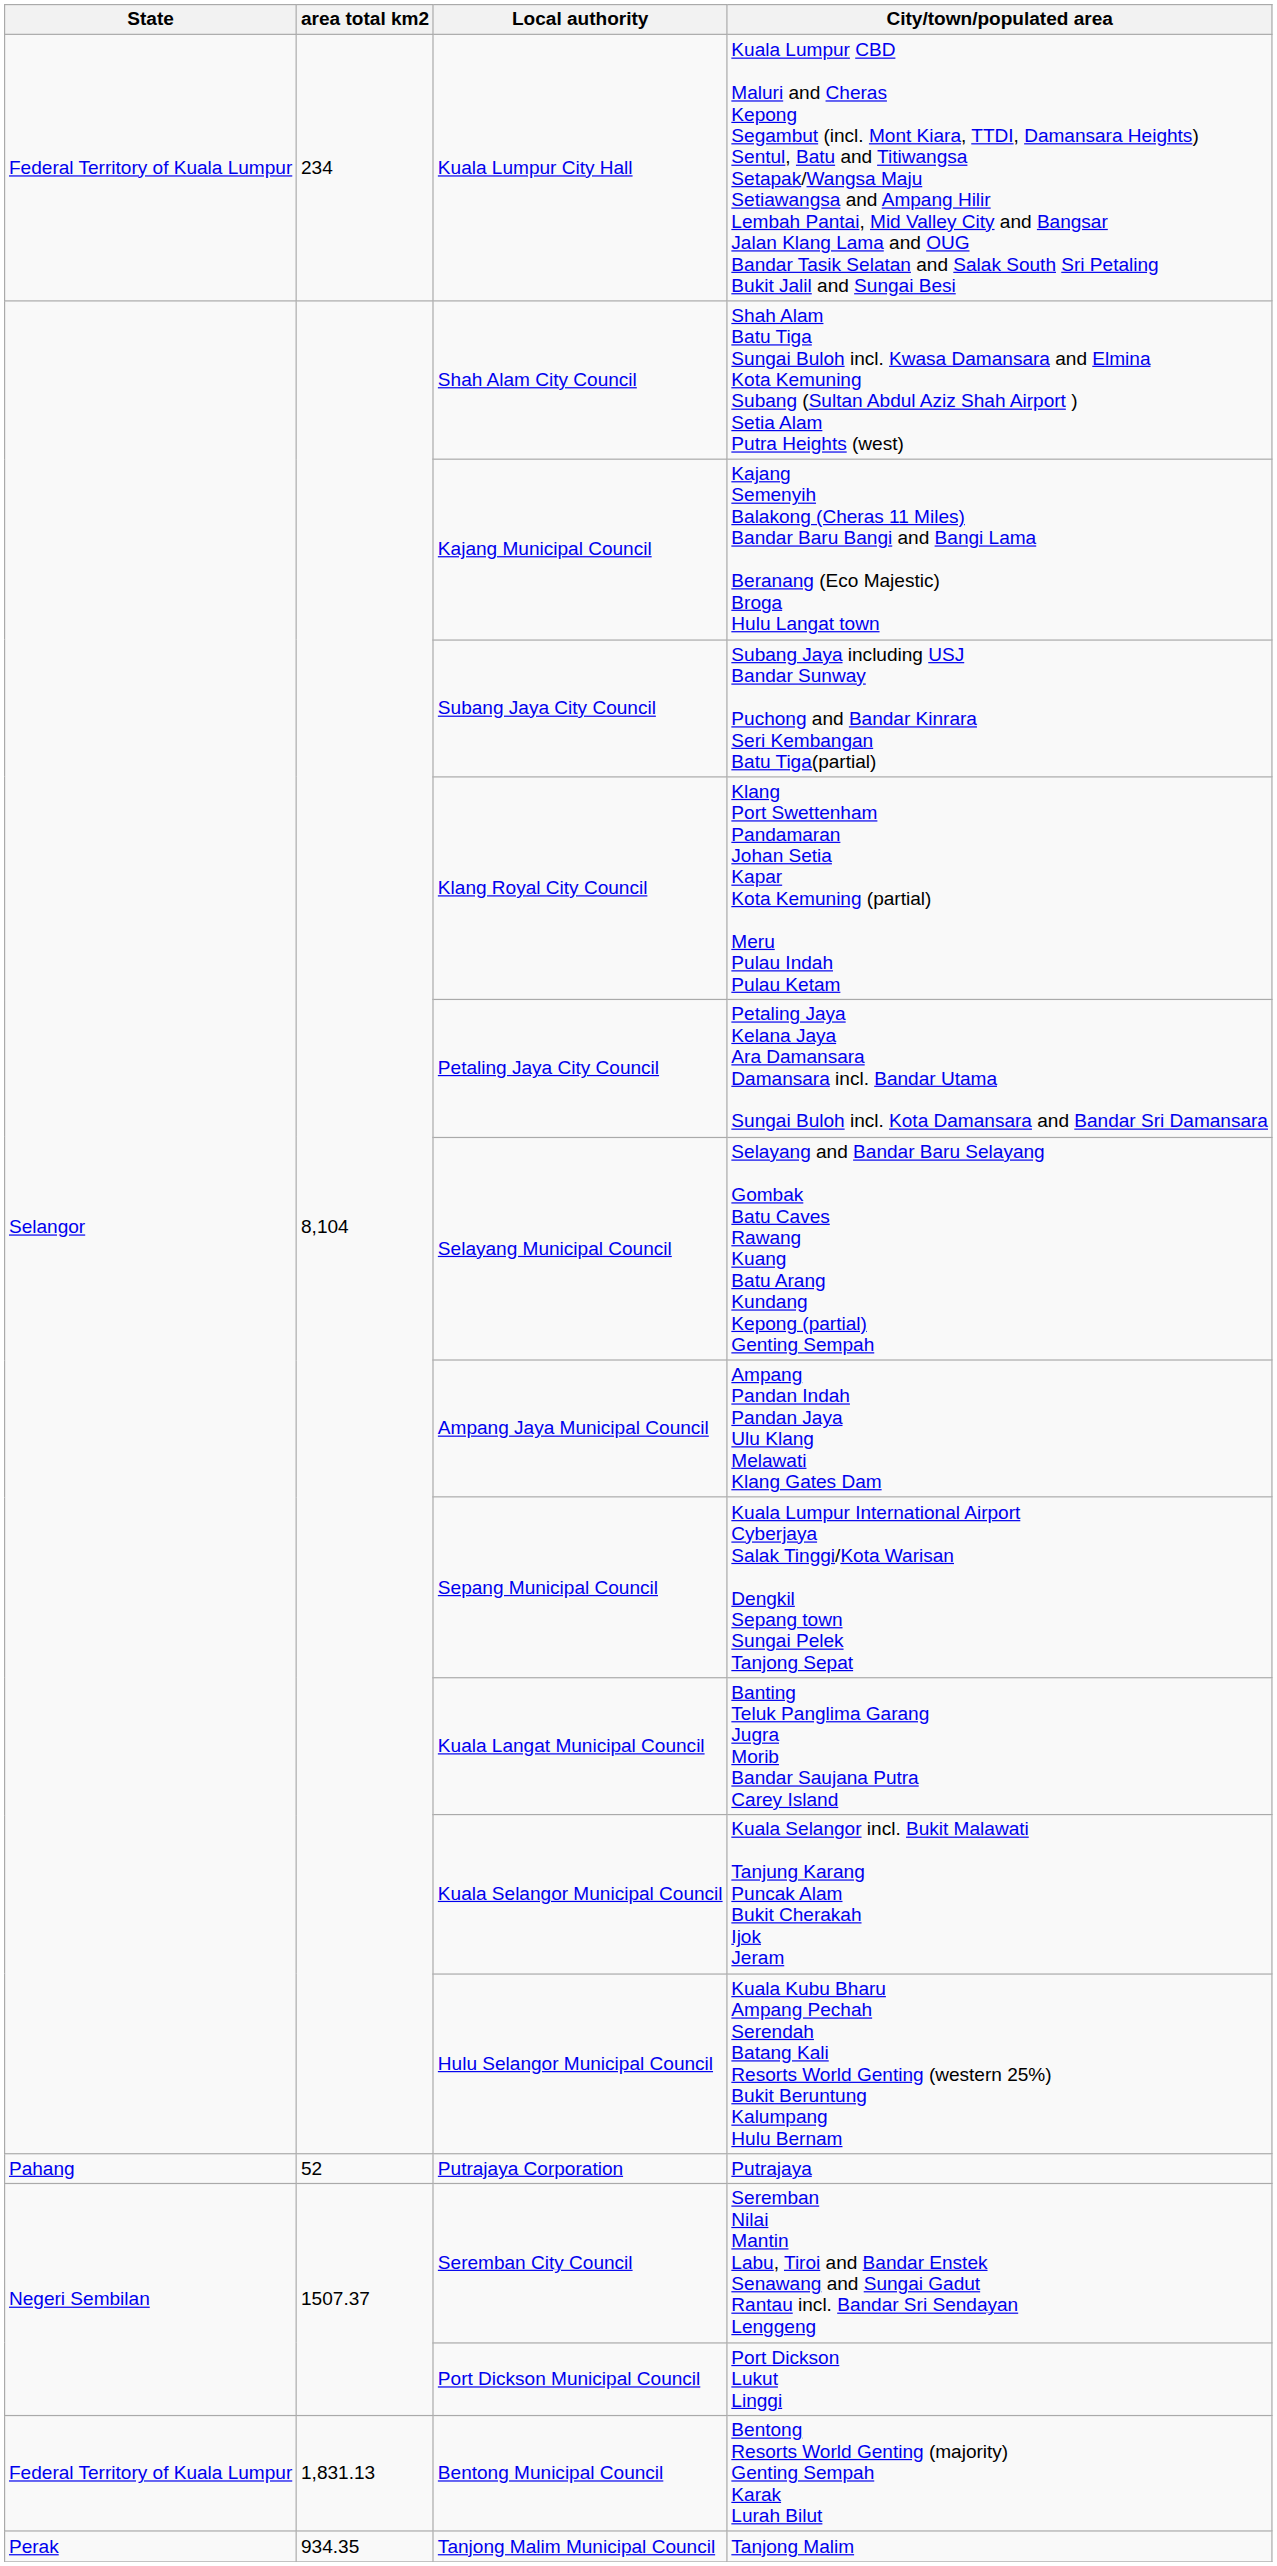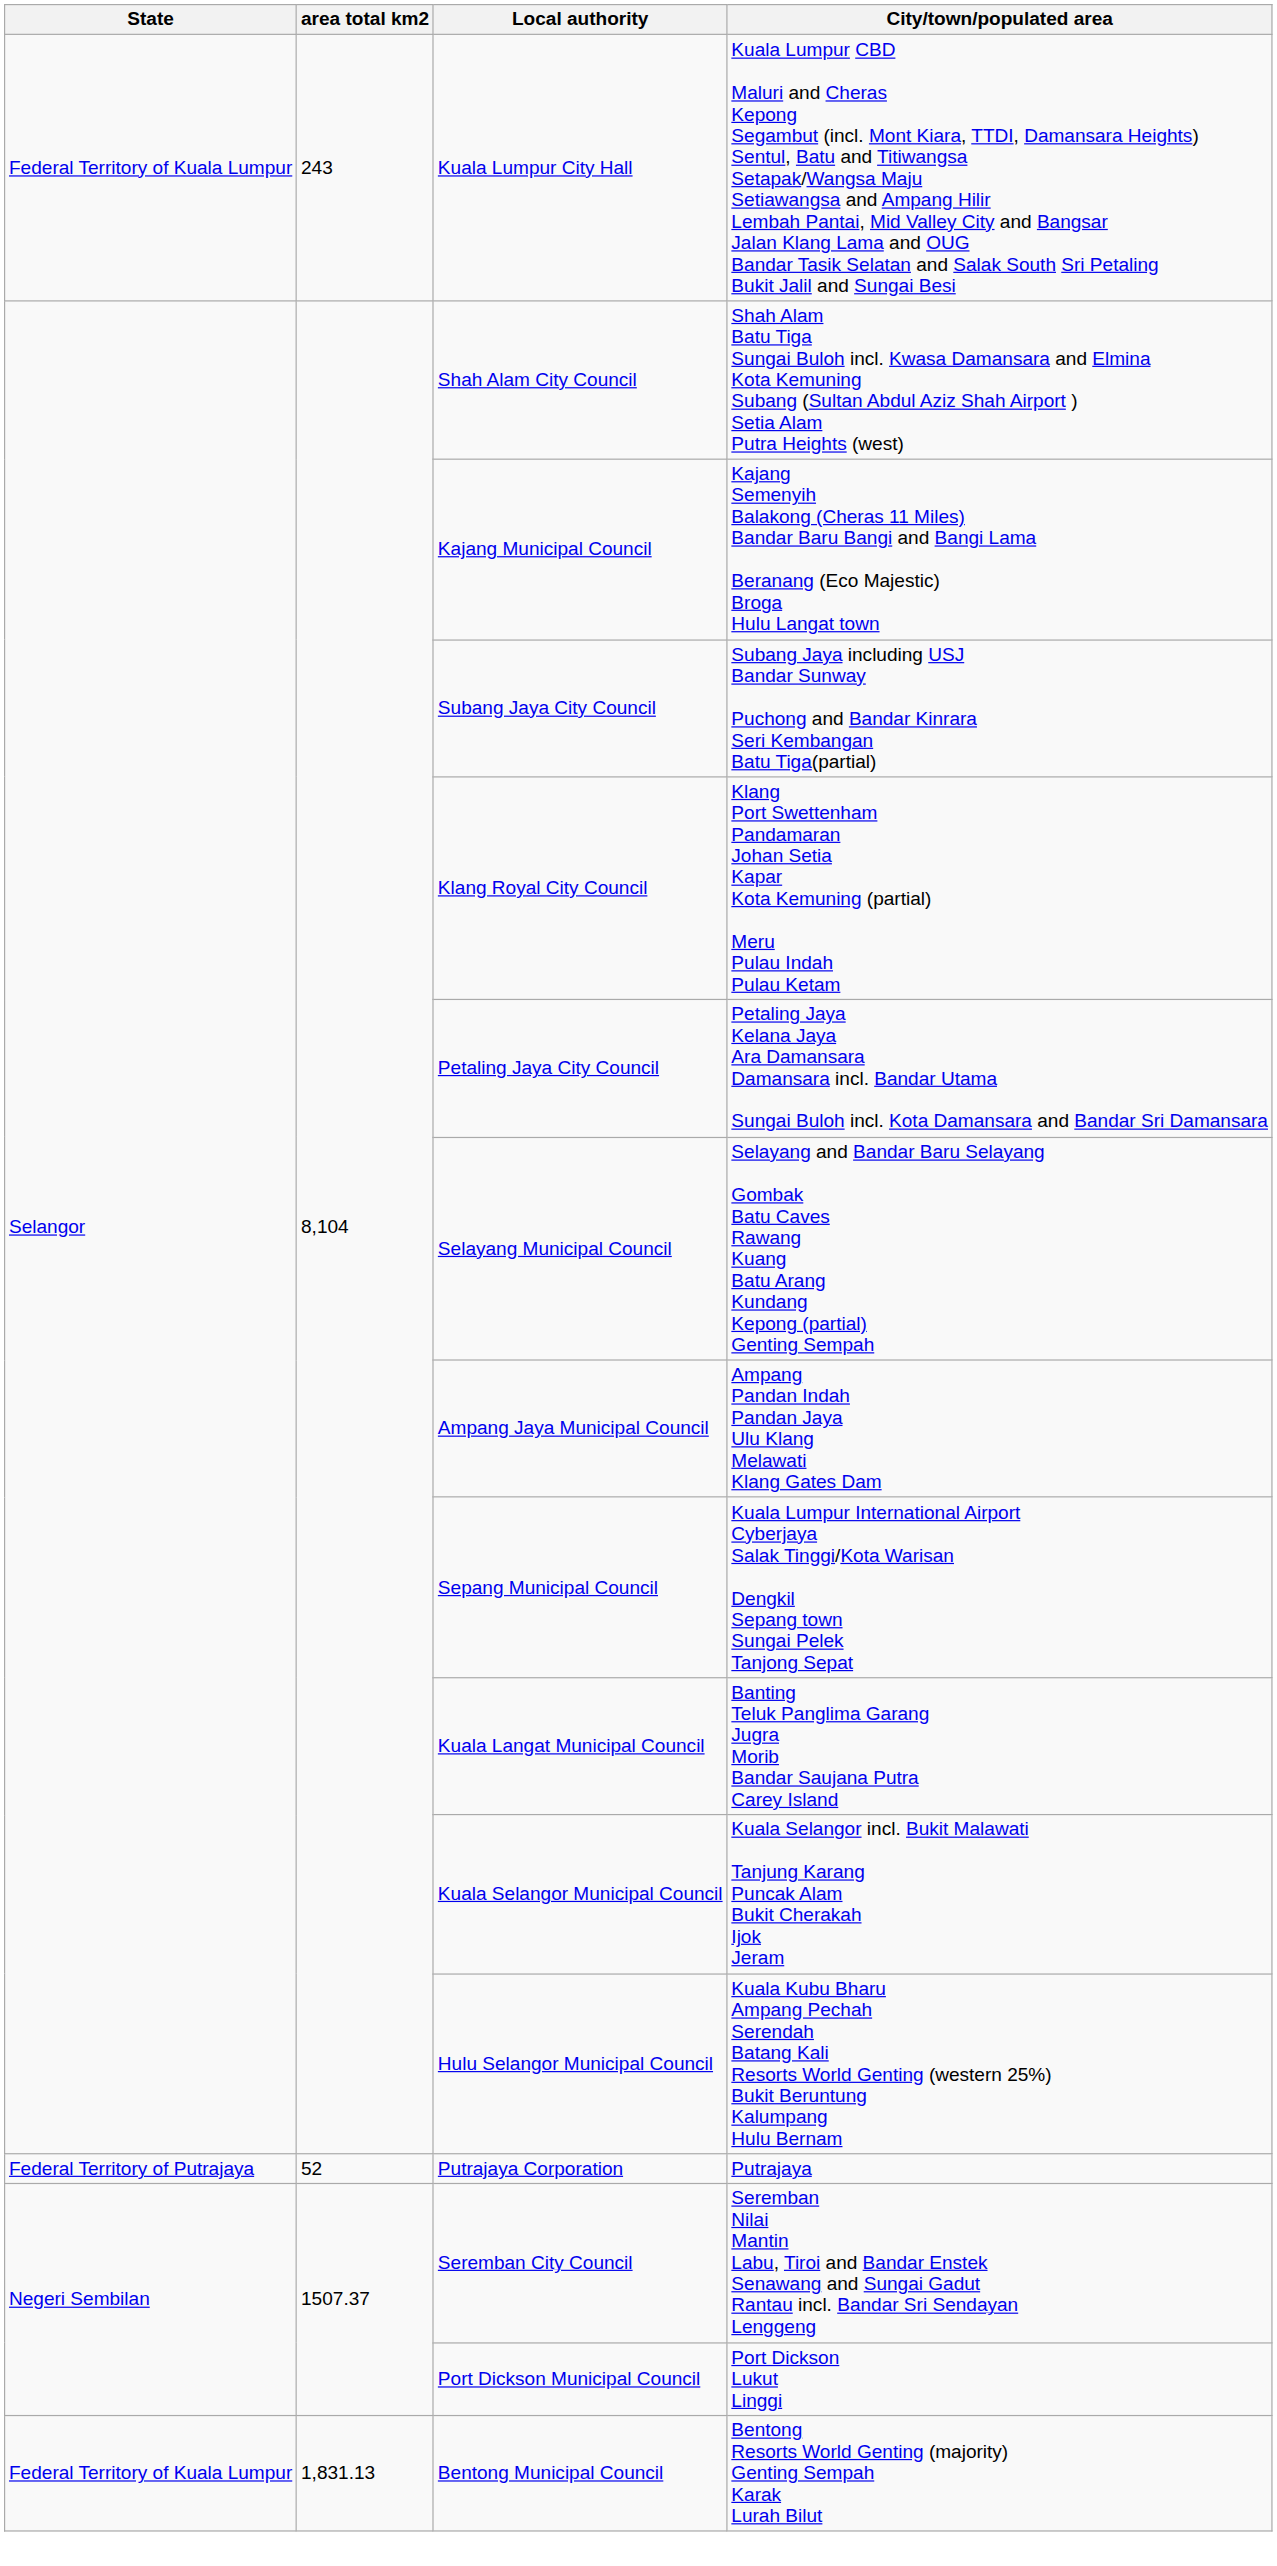(317, 167) 234 -> (317, 167) 243
(42, 2168) Pahang -> (132, 2168) Federal Territory of Putrajaya
- row: (577, 2546)
